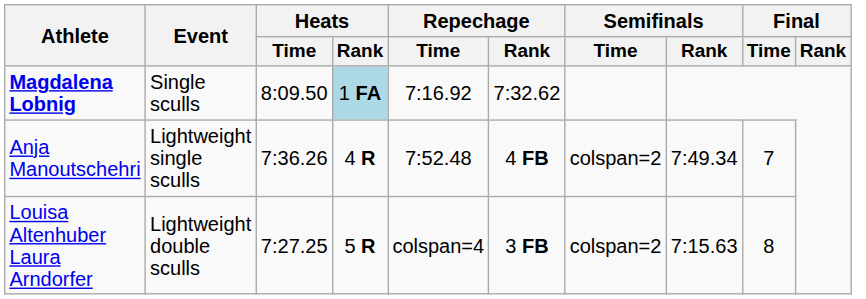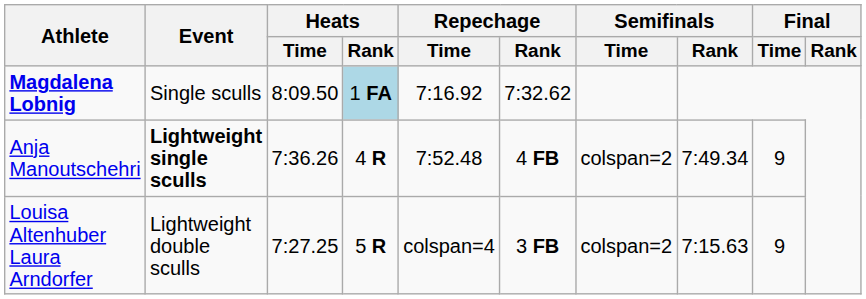(201, 158) normal -> (206, 158) bold
(769, 158) 7 -> (779, 158) 9
(769, 246) 8 -> (779, 246) 9
